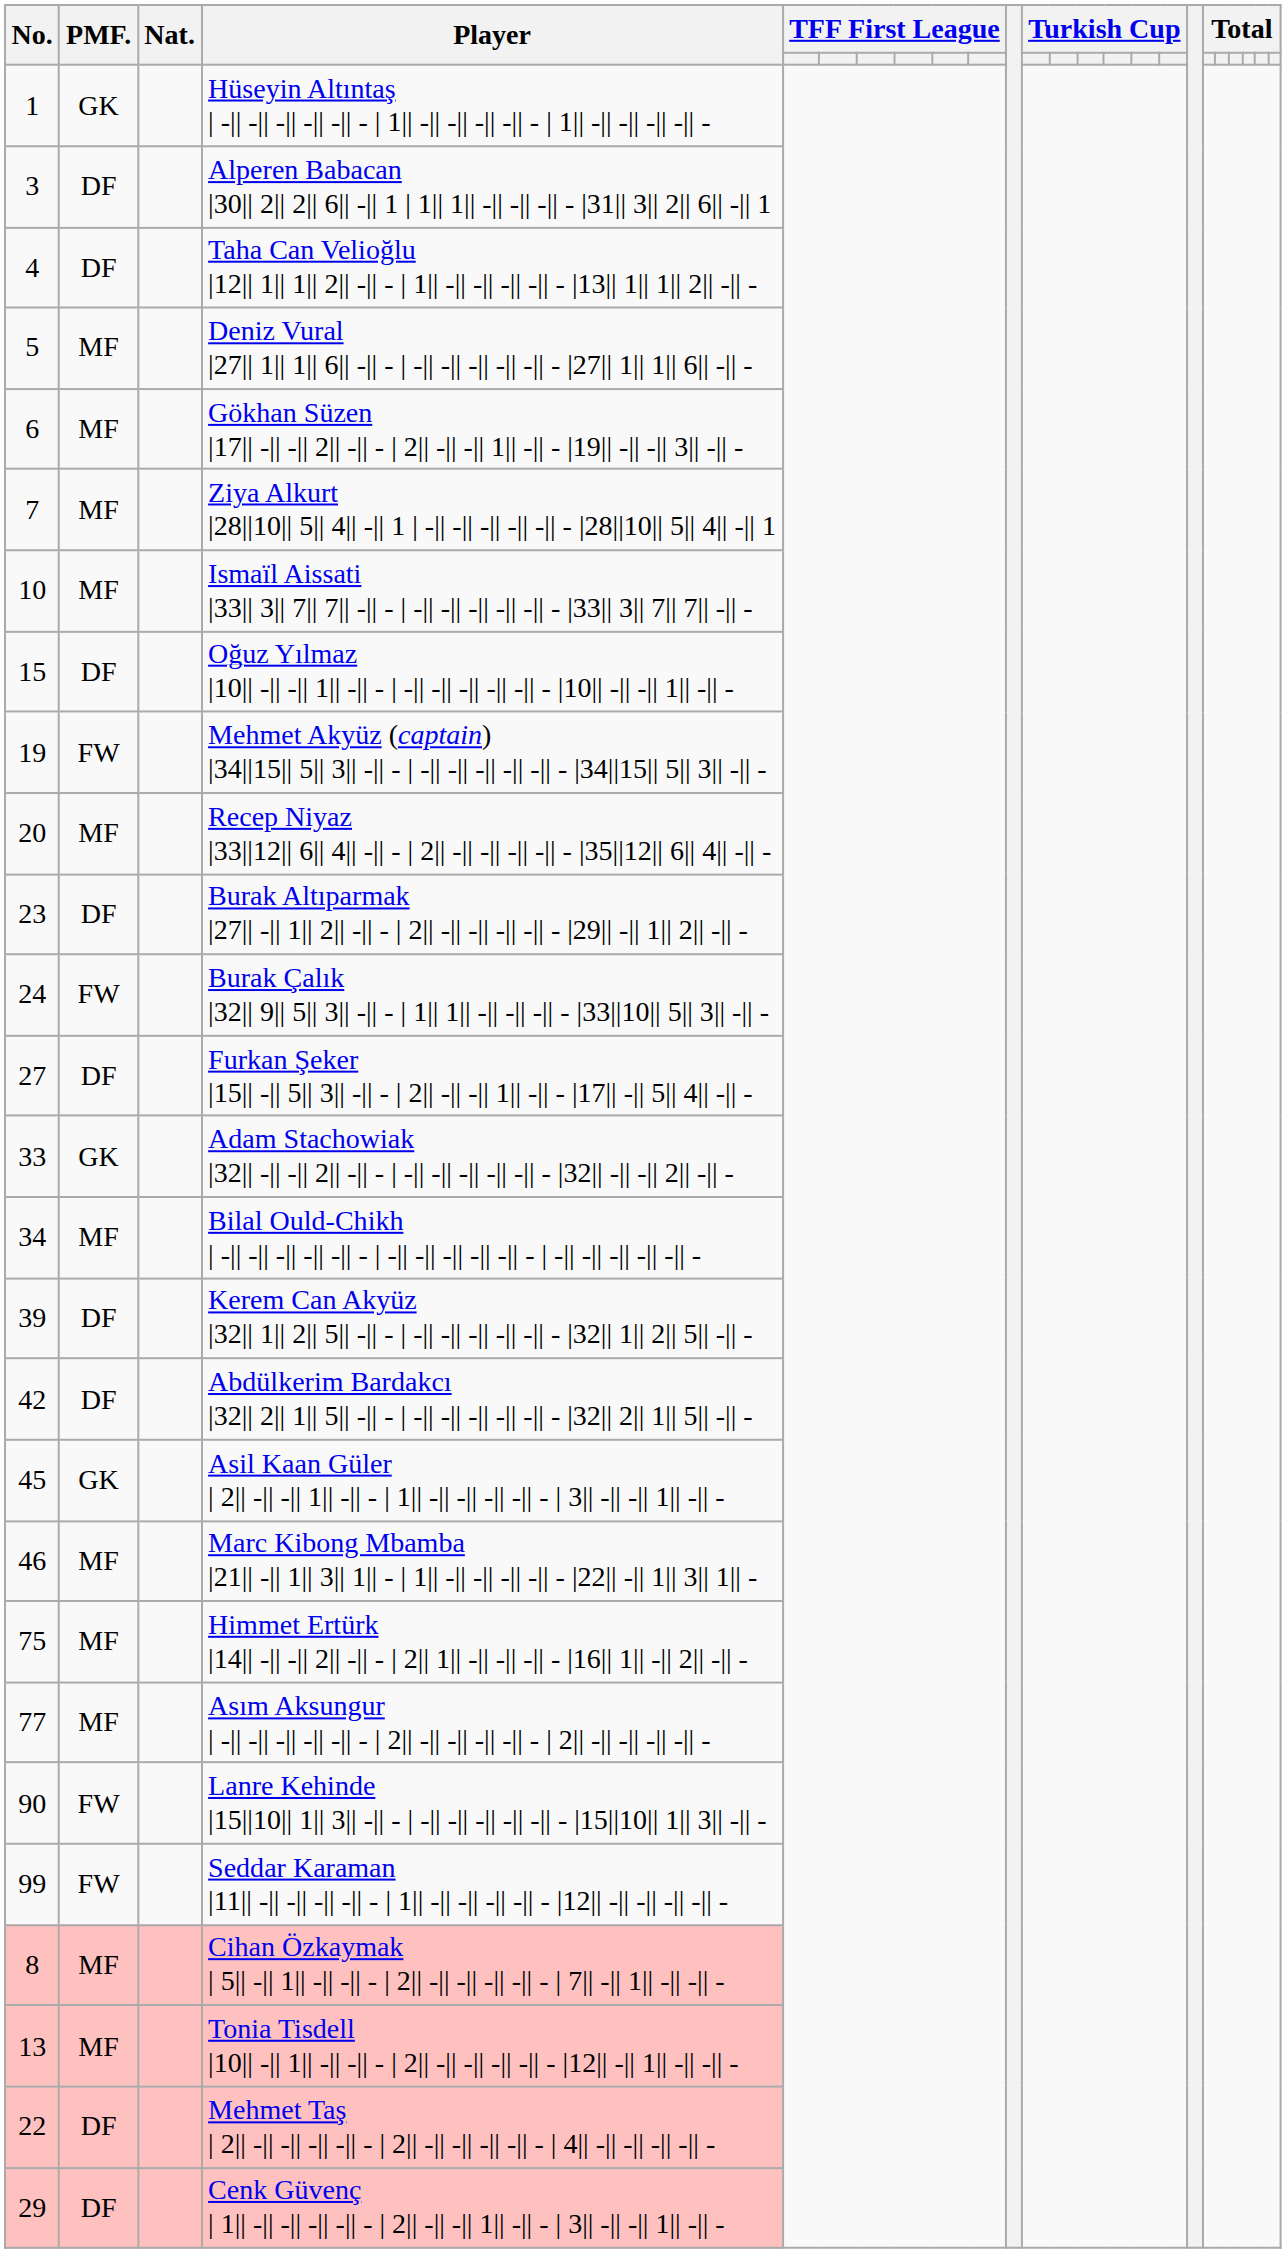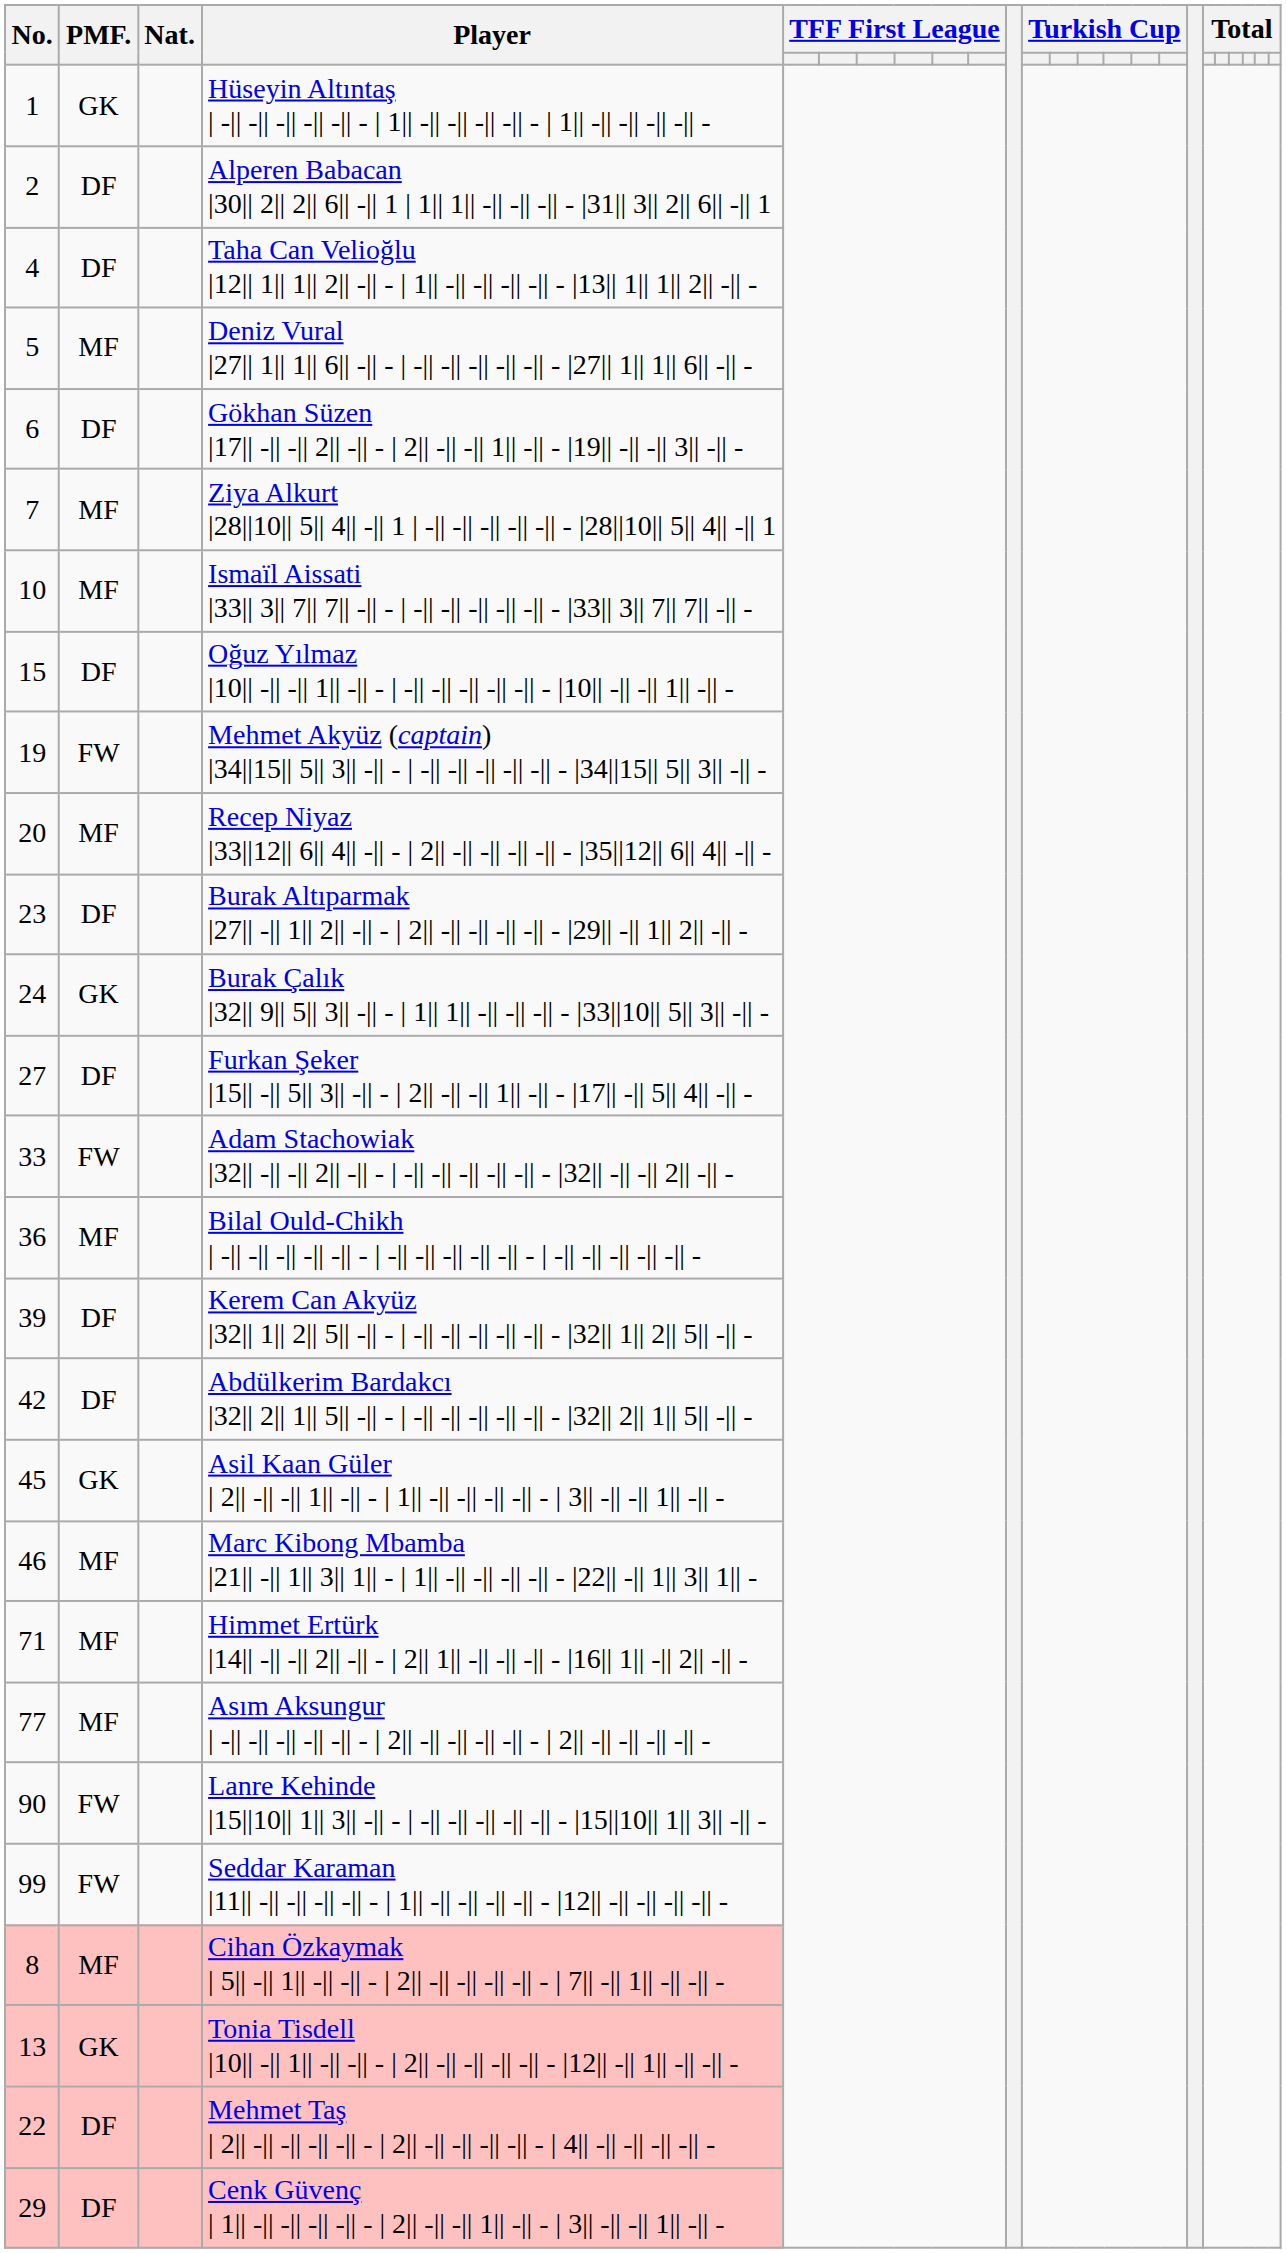(32, 186) 3 -> (32, 186) 2
(99, 428) MF -> (99, 428) DF
(99, 994) FW -> (99, 994) GK
(99, 1156) GK -> (99, 1156) FW
(32, 1237) 34 -> (32, 1237) 36
(32, 1641) 75 -> (32, 1641) 71
(99, 2045) MF -> (99, 2045) GK
